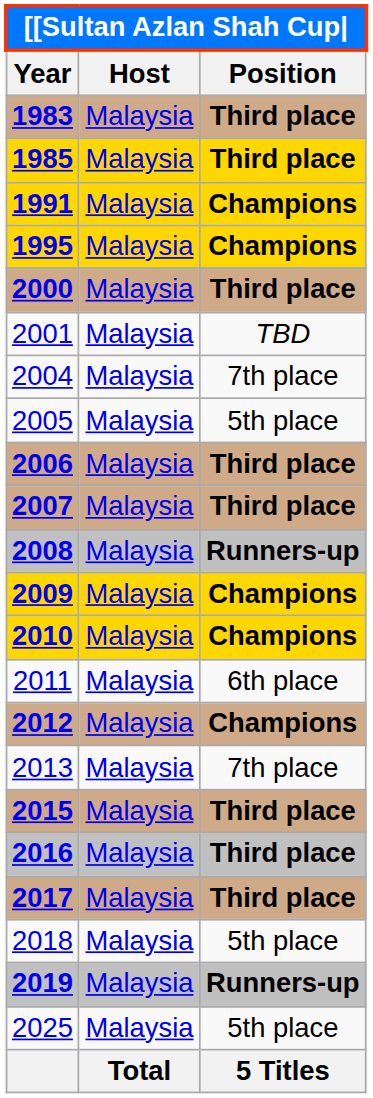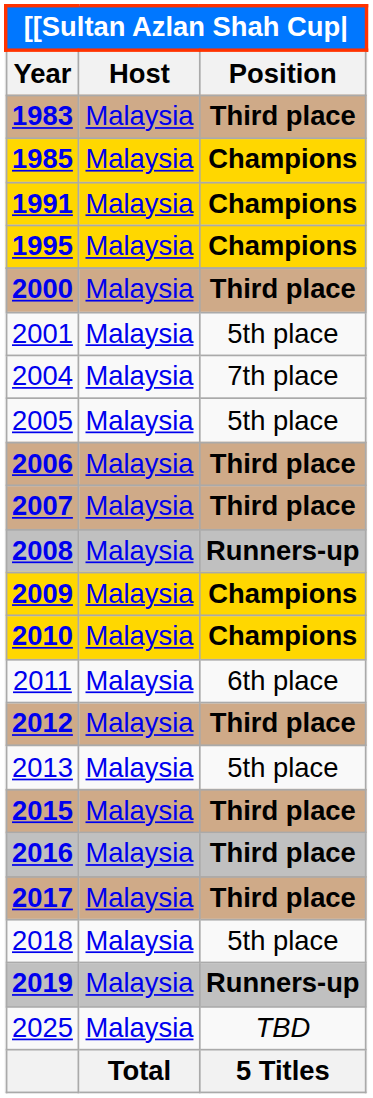(283, 159) Third place -> (283, 159) Champions
(283, 333) TBD -> (283, 333) 5th place
(283, 723) Champions -> (283, 723) Third place
(283, 767) 7th place -> (283, 767) 5th place
(283, 1027) 5th place -> (283, 1027) TBD
